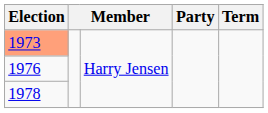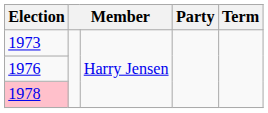(24, 42) lightsalmon background -> (24, 42) no background
(24, 94) no background -> (24, 94) pink background
